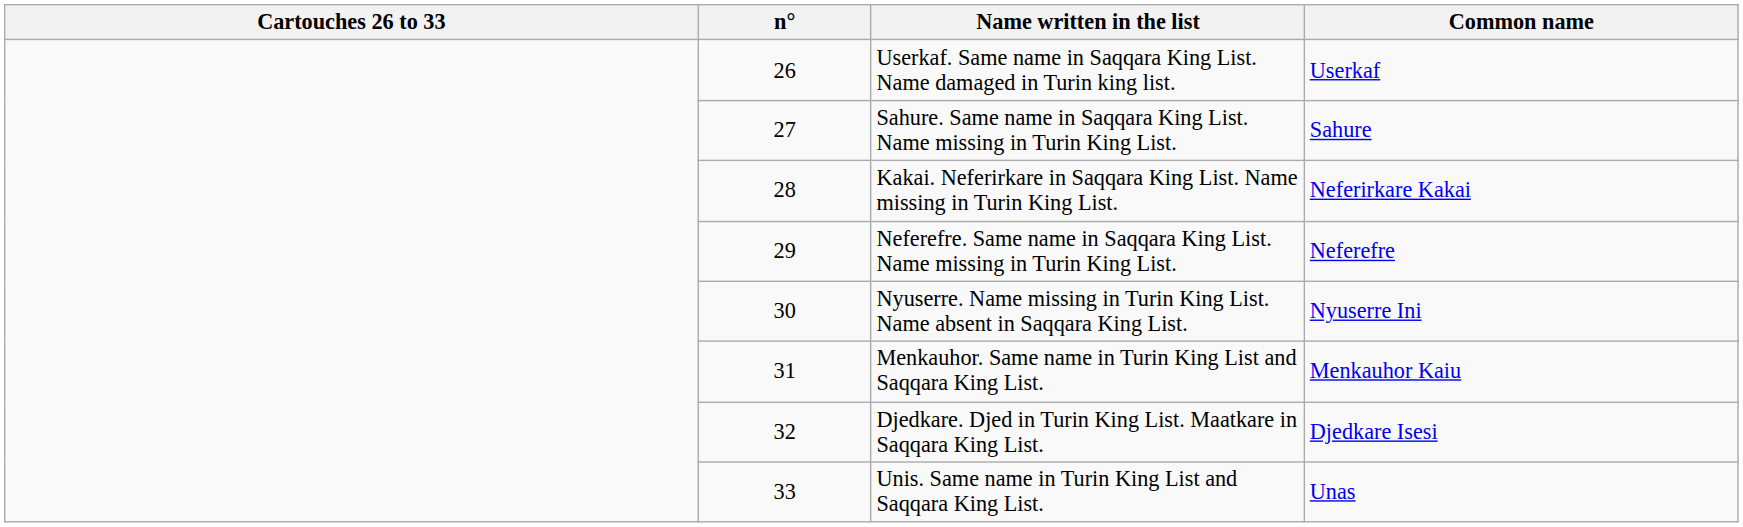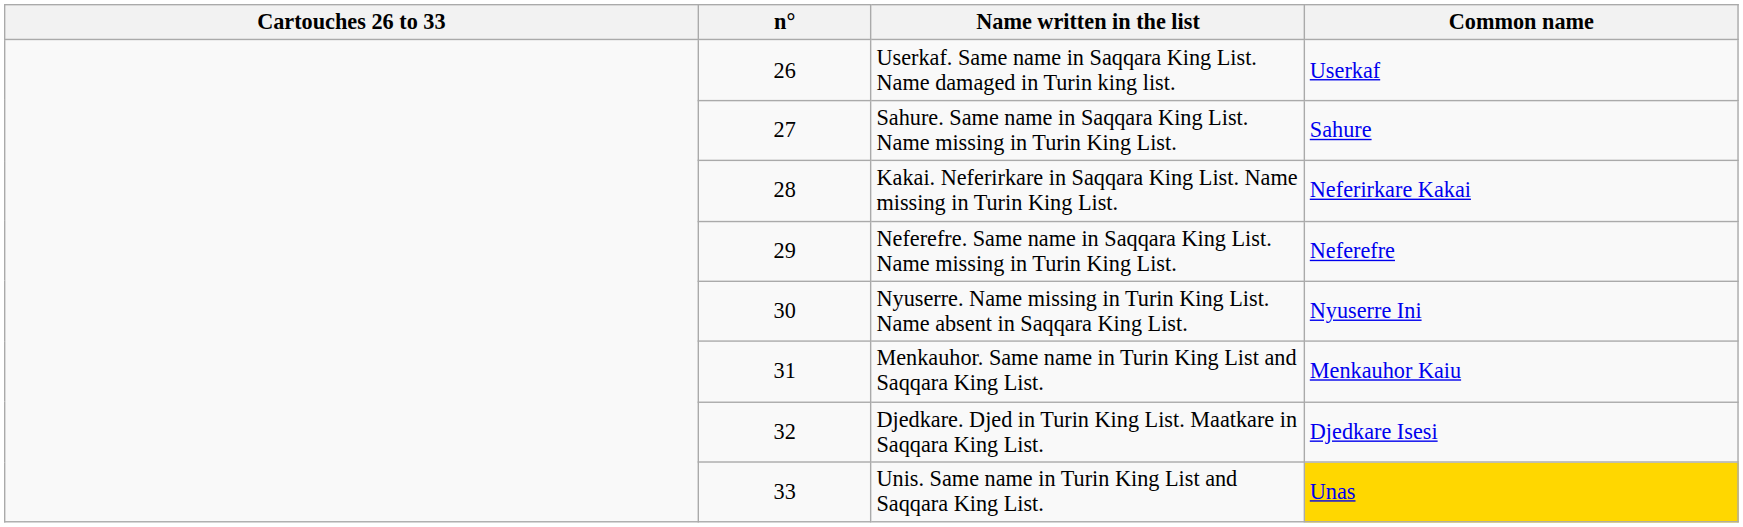(1333, 491) no background -> (1333, 491) gold background
